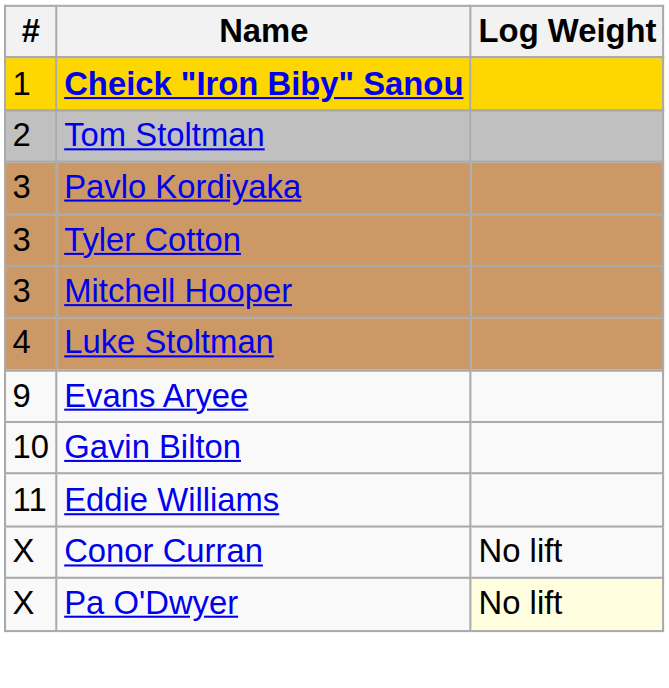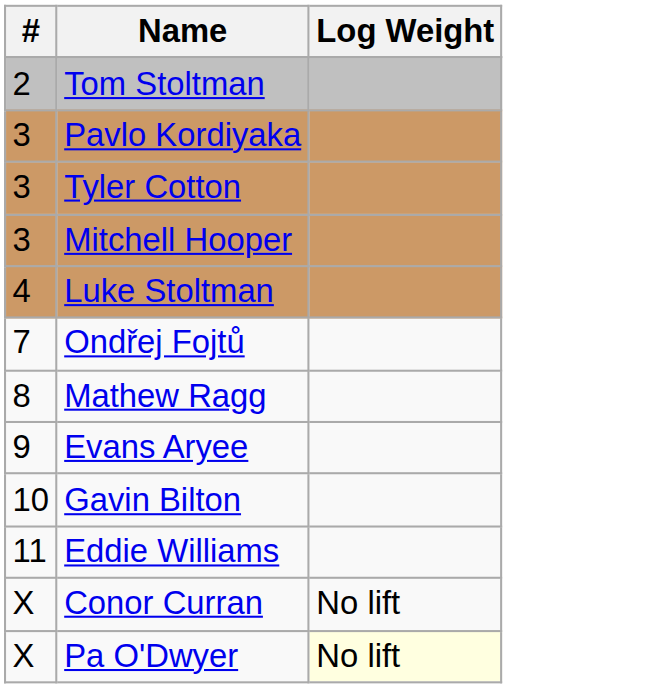- row: (264, 83)
+ row: (154, 343)
+ row: (165, 395)
